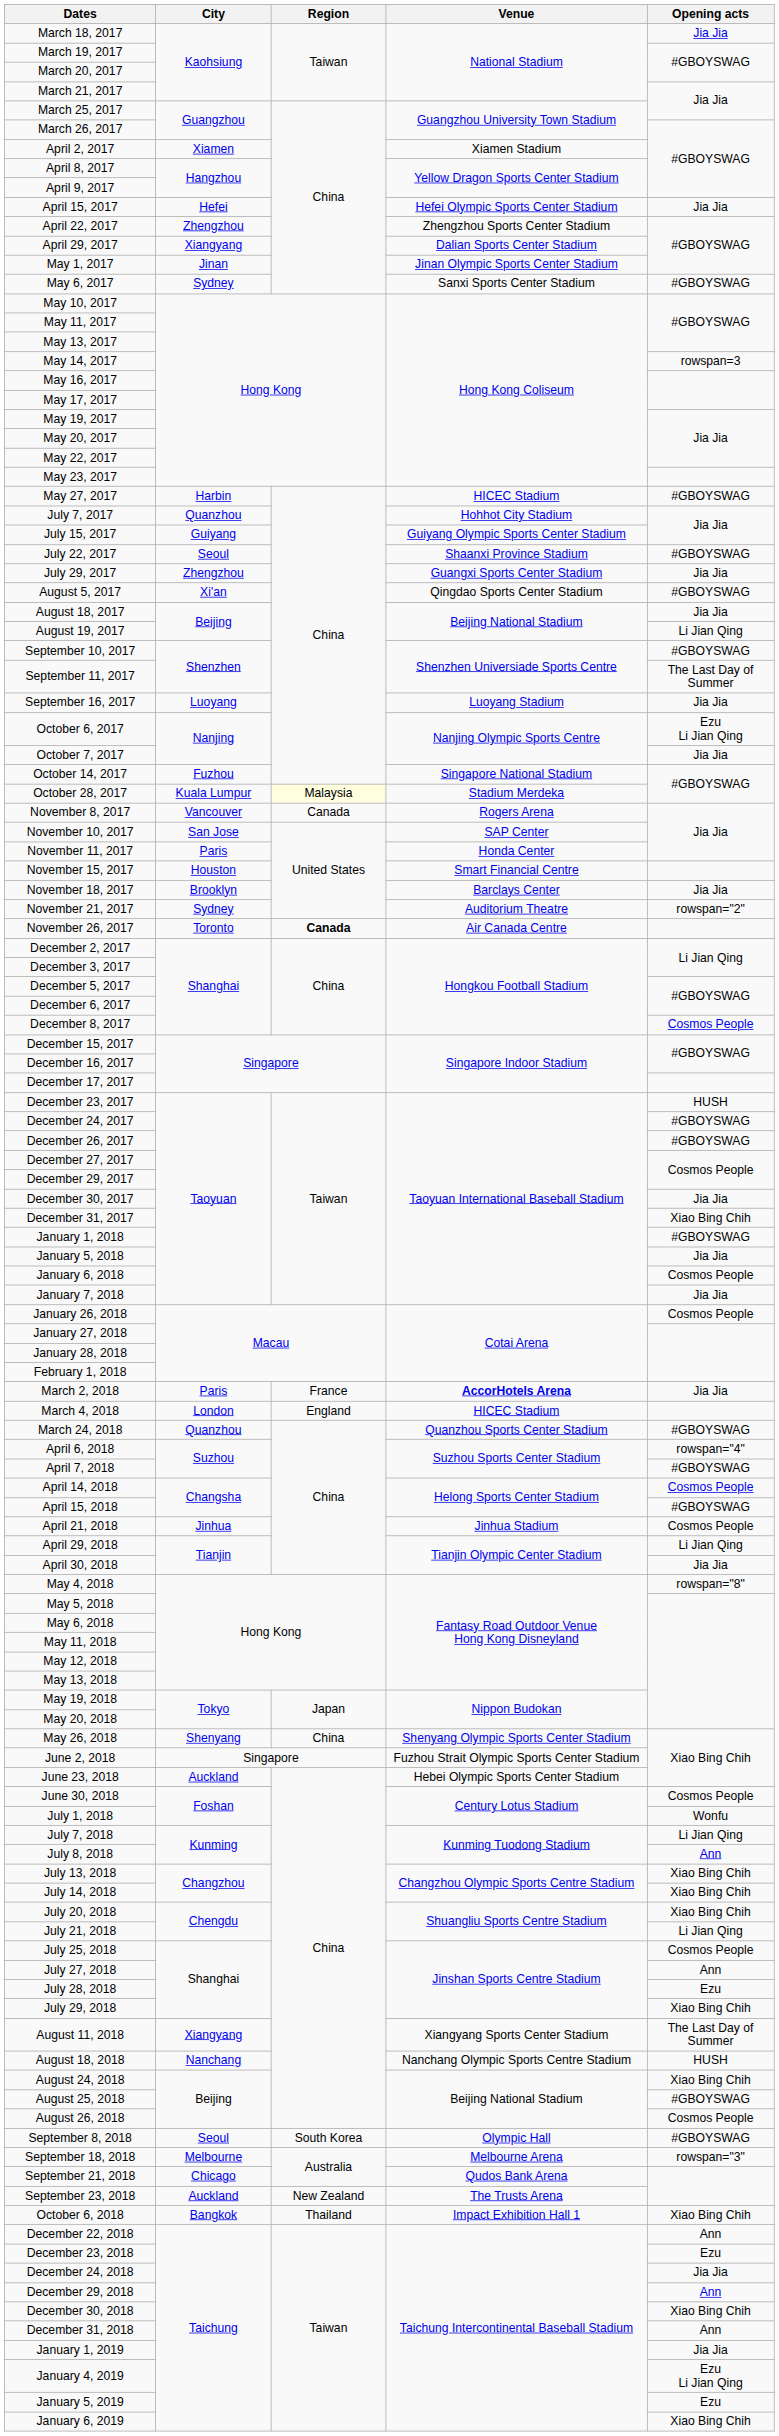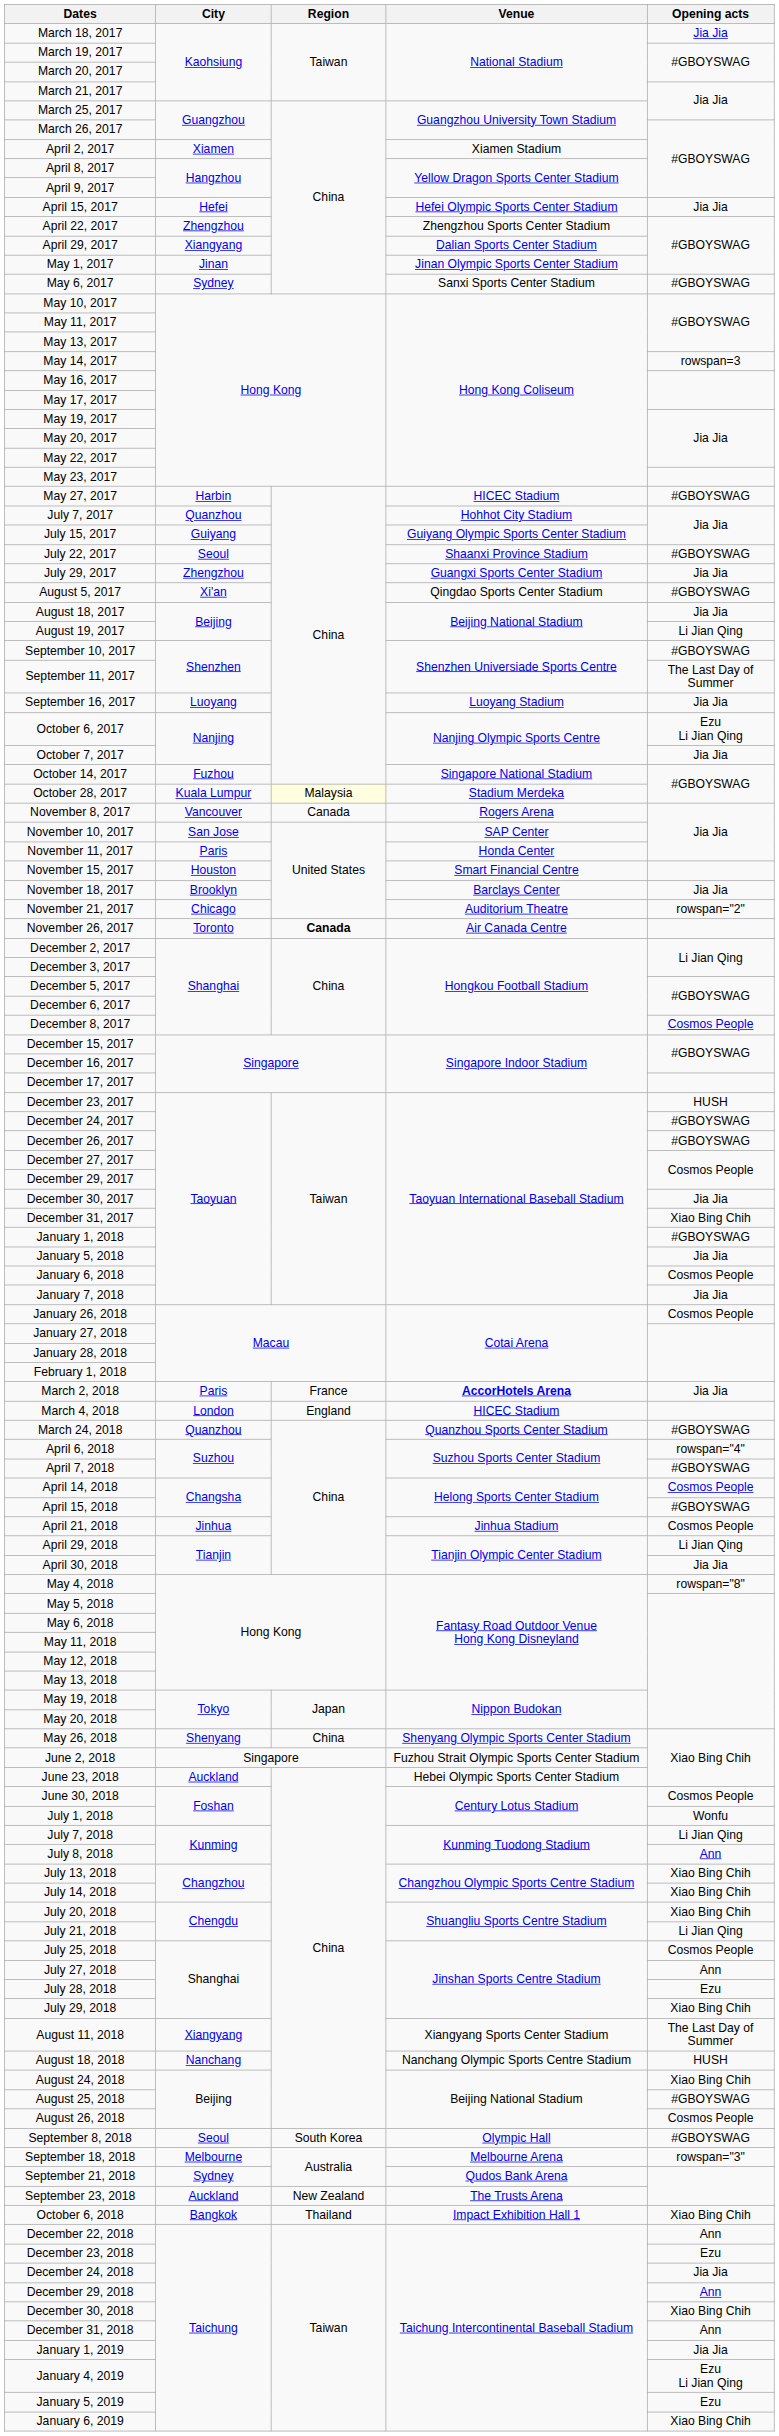(213, 909) Sydney -> (213, 909) Chicago
(213, 2176) Chicago -> (213, 2176) Sydney
